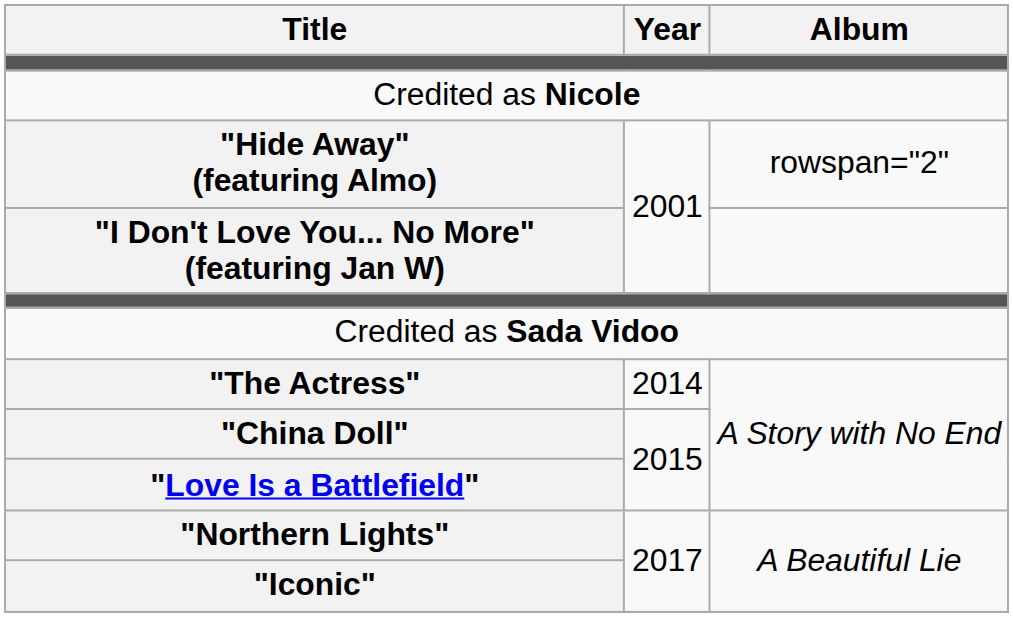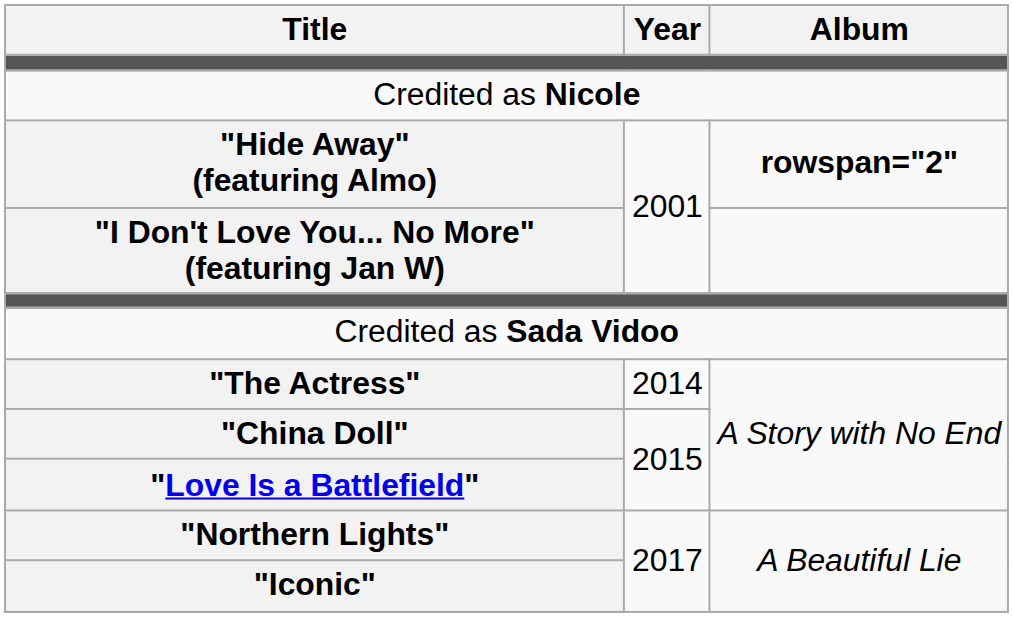(859, 163) normal -> (859, 163) bold
